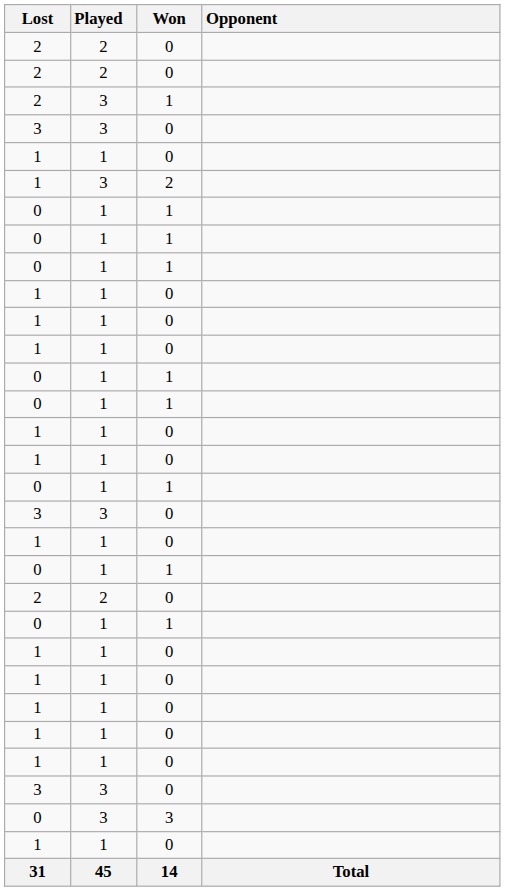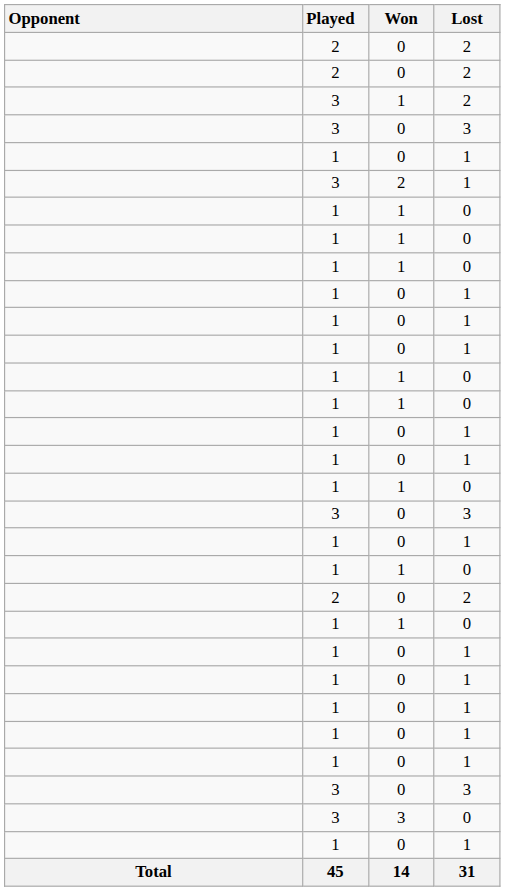columns swapped: (242, 18) <-> (37, 18)
